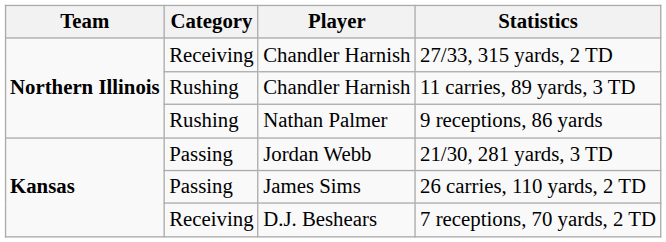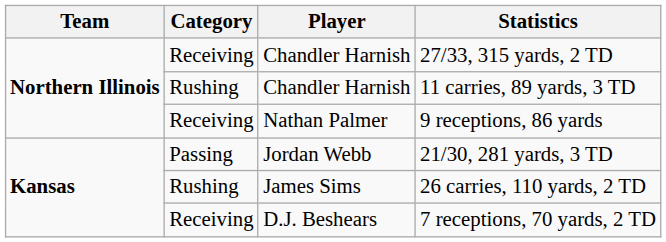(204, 120) Rushing -> (211, 120) Receiving
(201, 186) Passing -> (204, 186) Rushing
